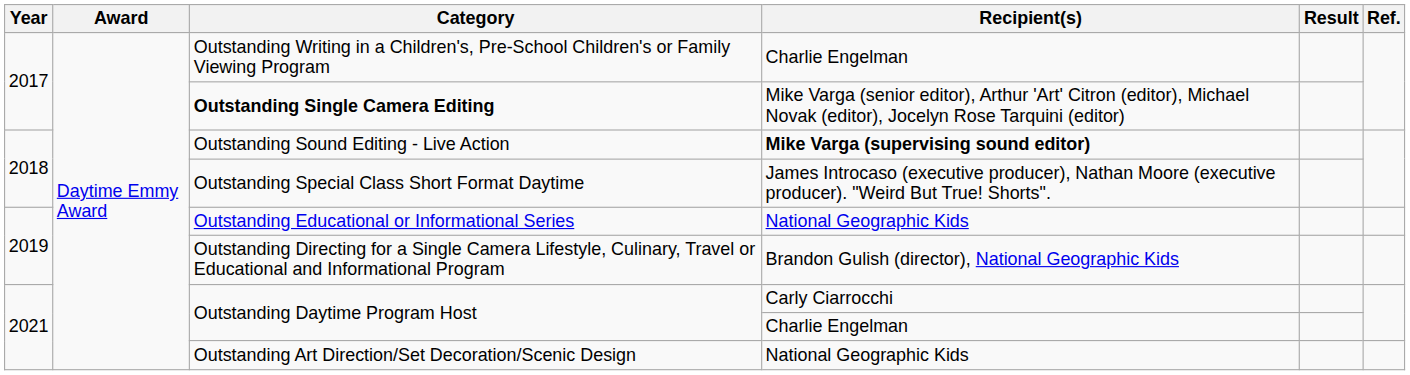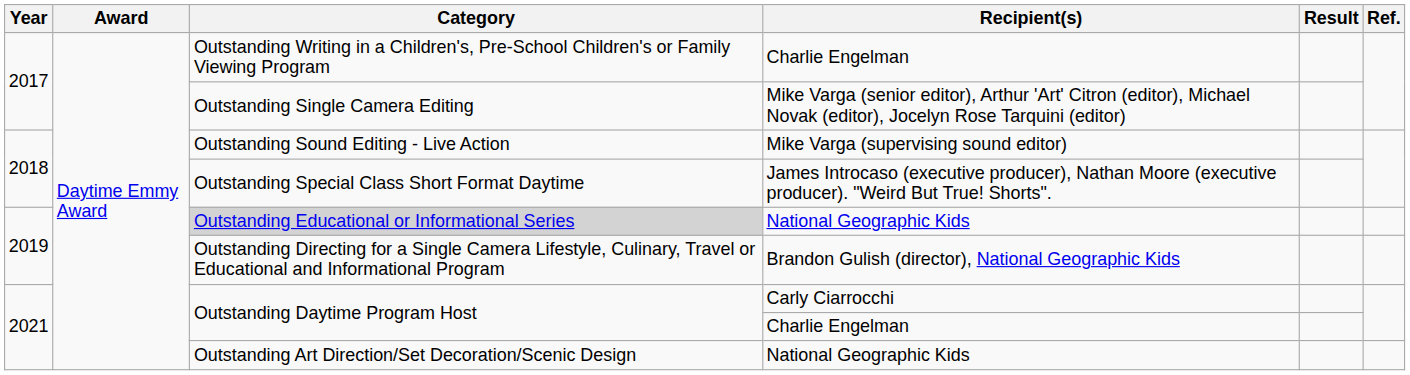(344, 105) bold -> (334, 105) normal
(928, 144) bold -> (917, 144) normal
(384, 221) no background -> (384, 221) lightgrey background
